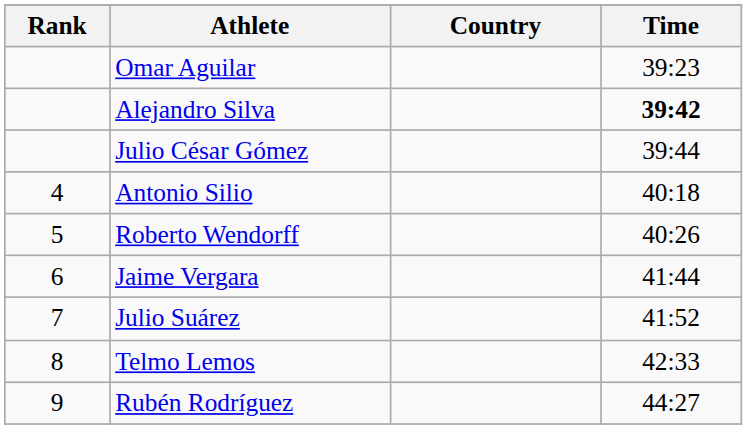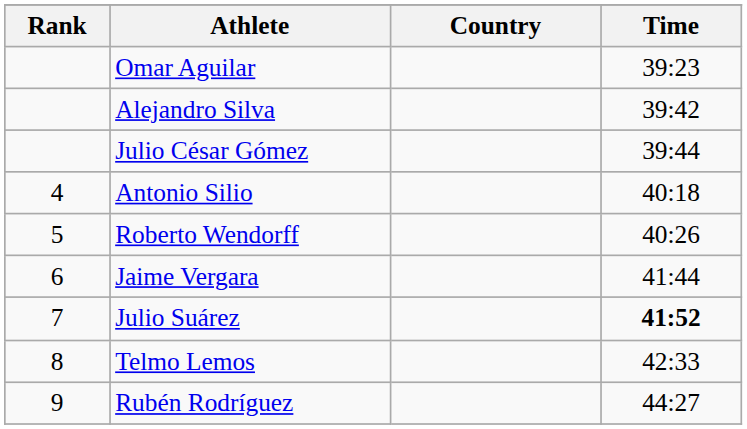(671, 109) bold -> (671, 109) normal
(671, 318) normal -> (671, 318) bold
